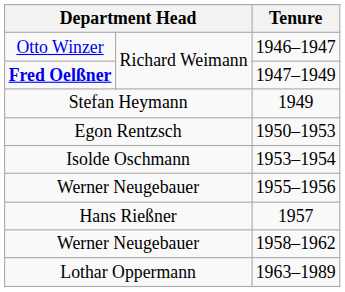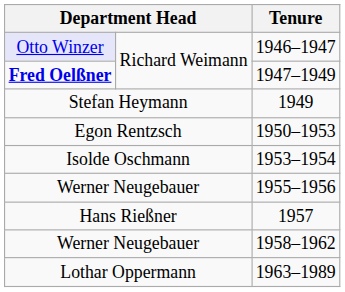(60, 46) no background -> (60, 46) lavender background
